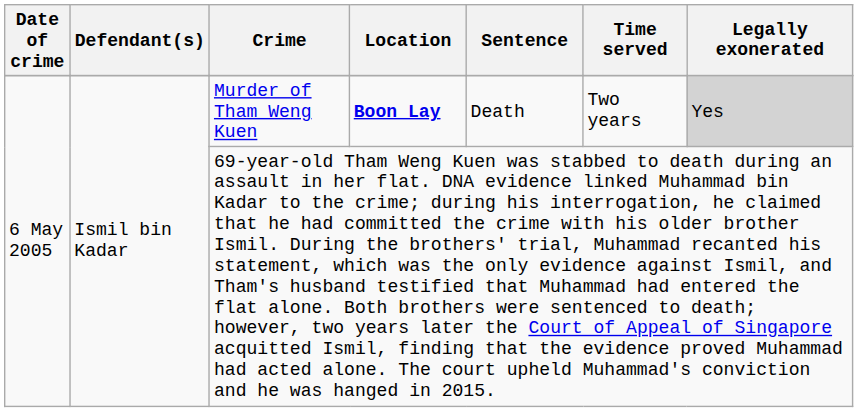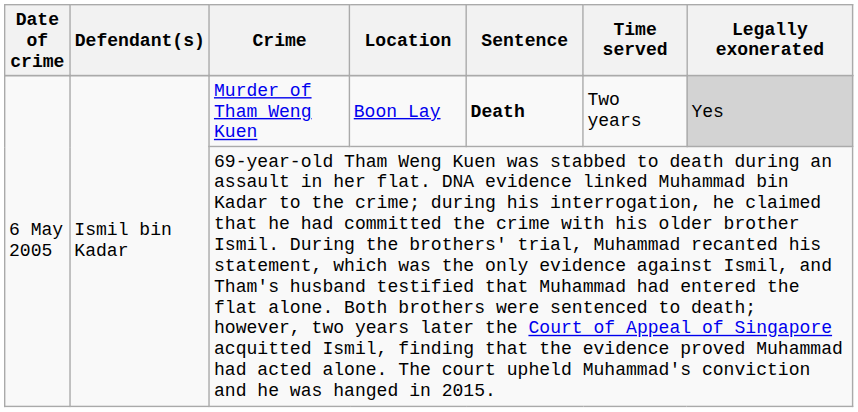(397, 111) bold -> (397, 111) normal
(498, 111) normal -> (498, 111) bold
